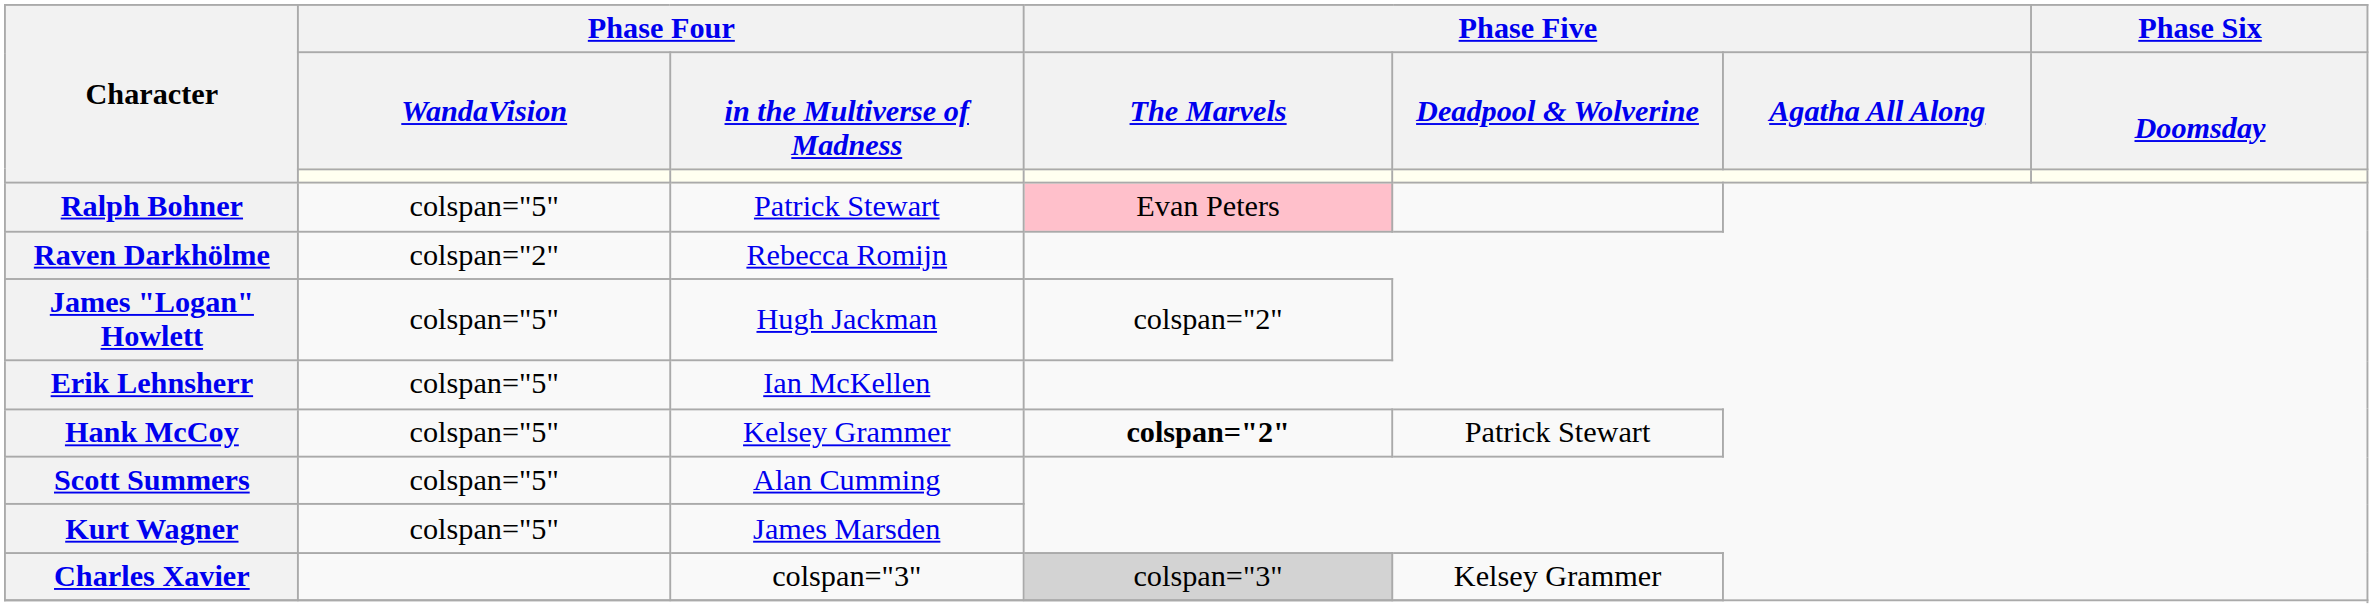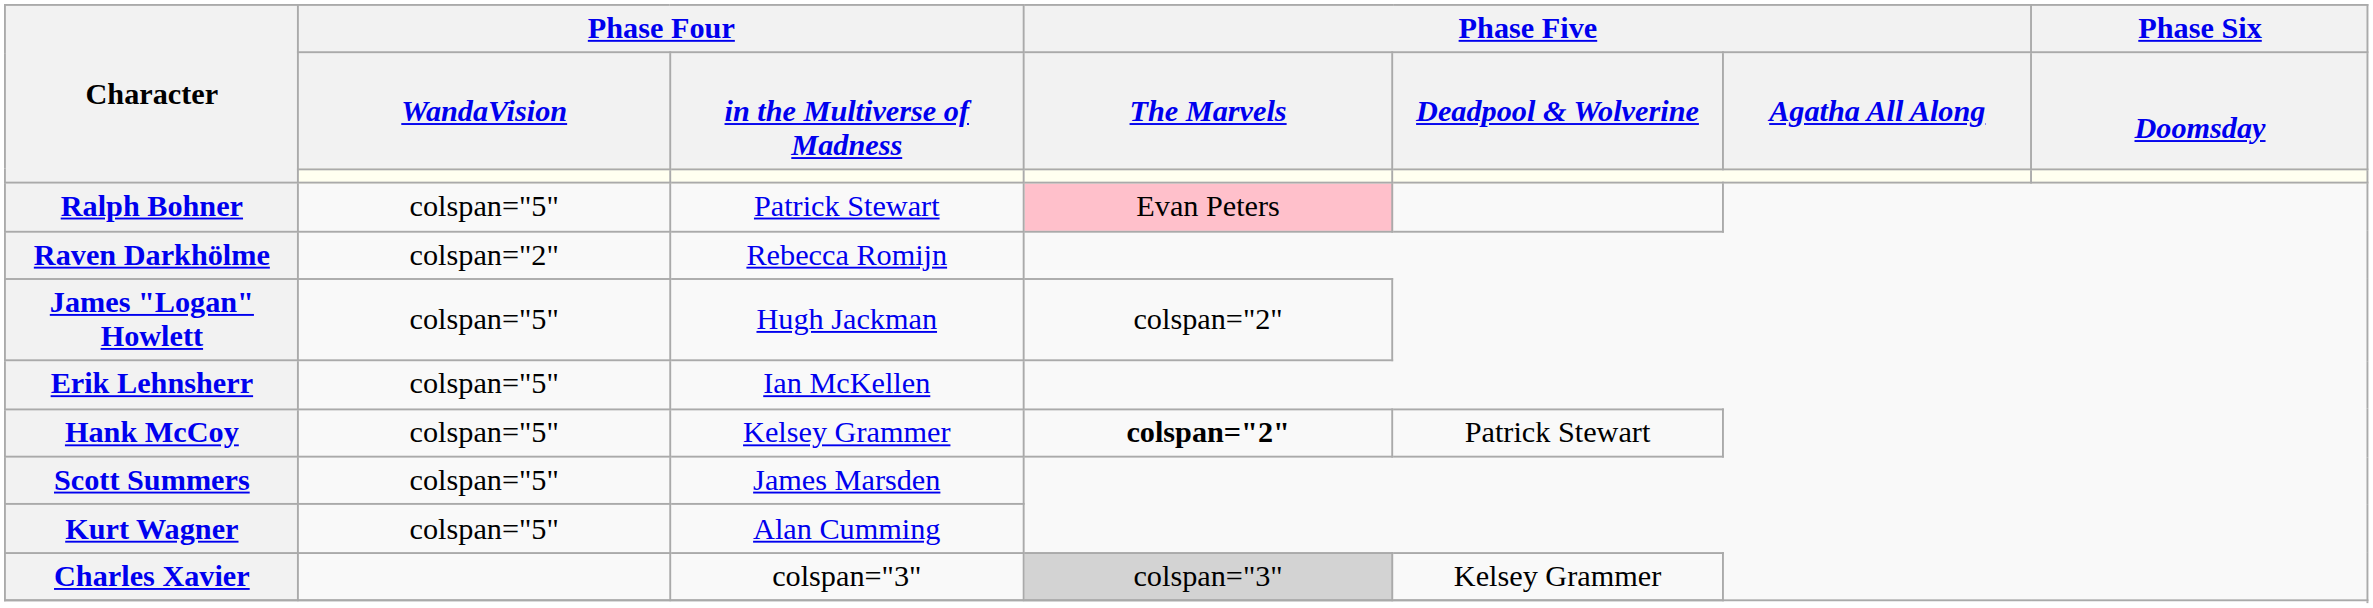(847, 480) Alan Cumming -> (847, 480) James Marsden
(847, 528) James Marsden -> (847, 528) Alan Cumming
